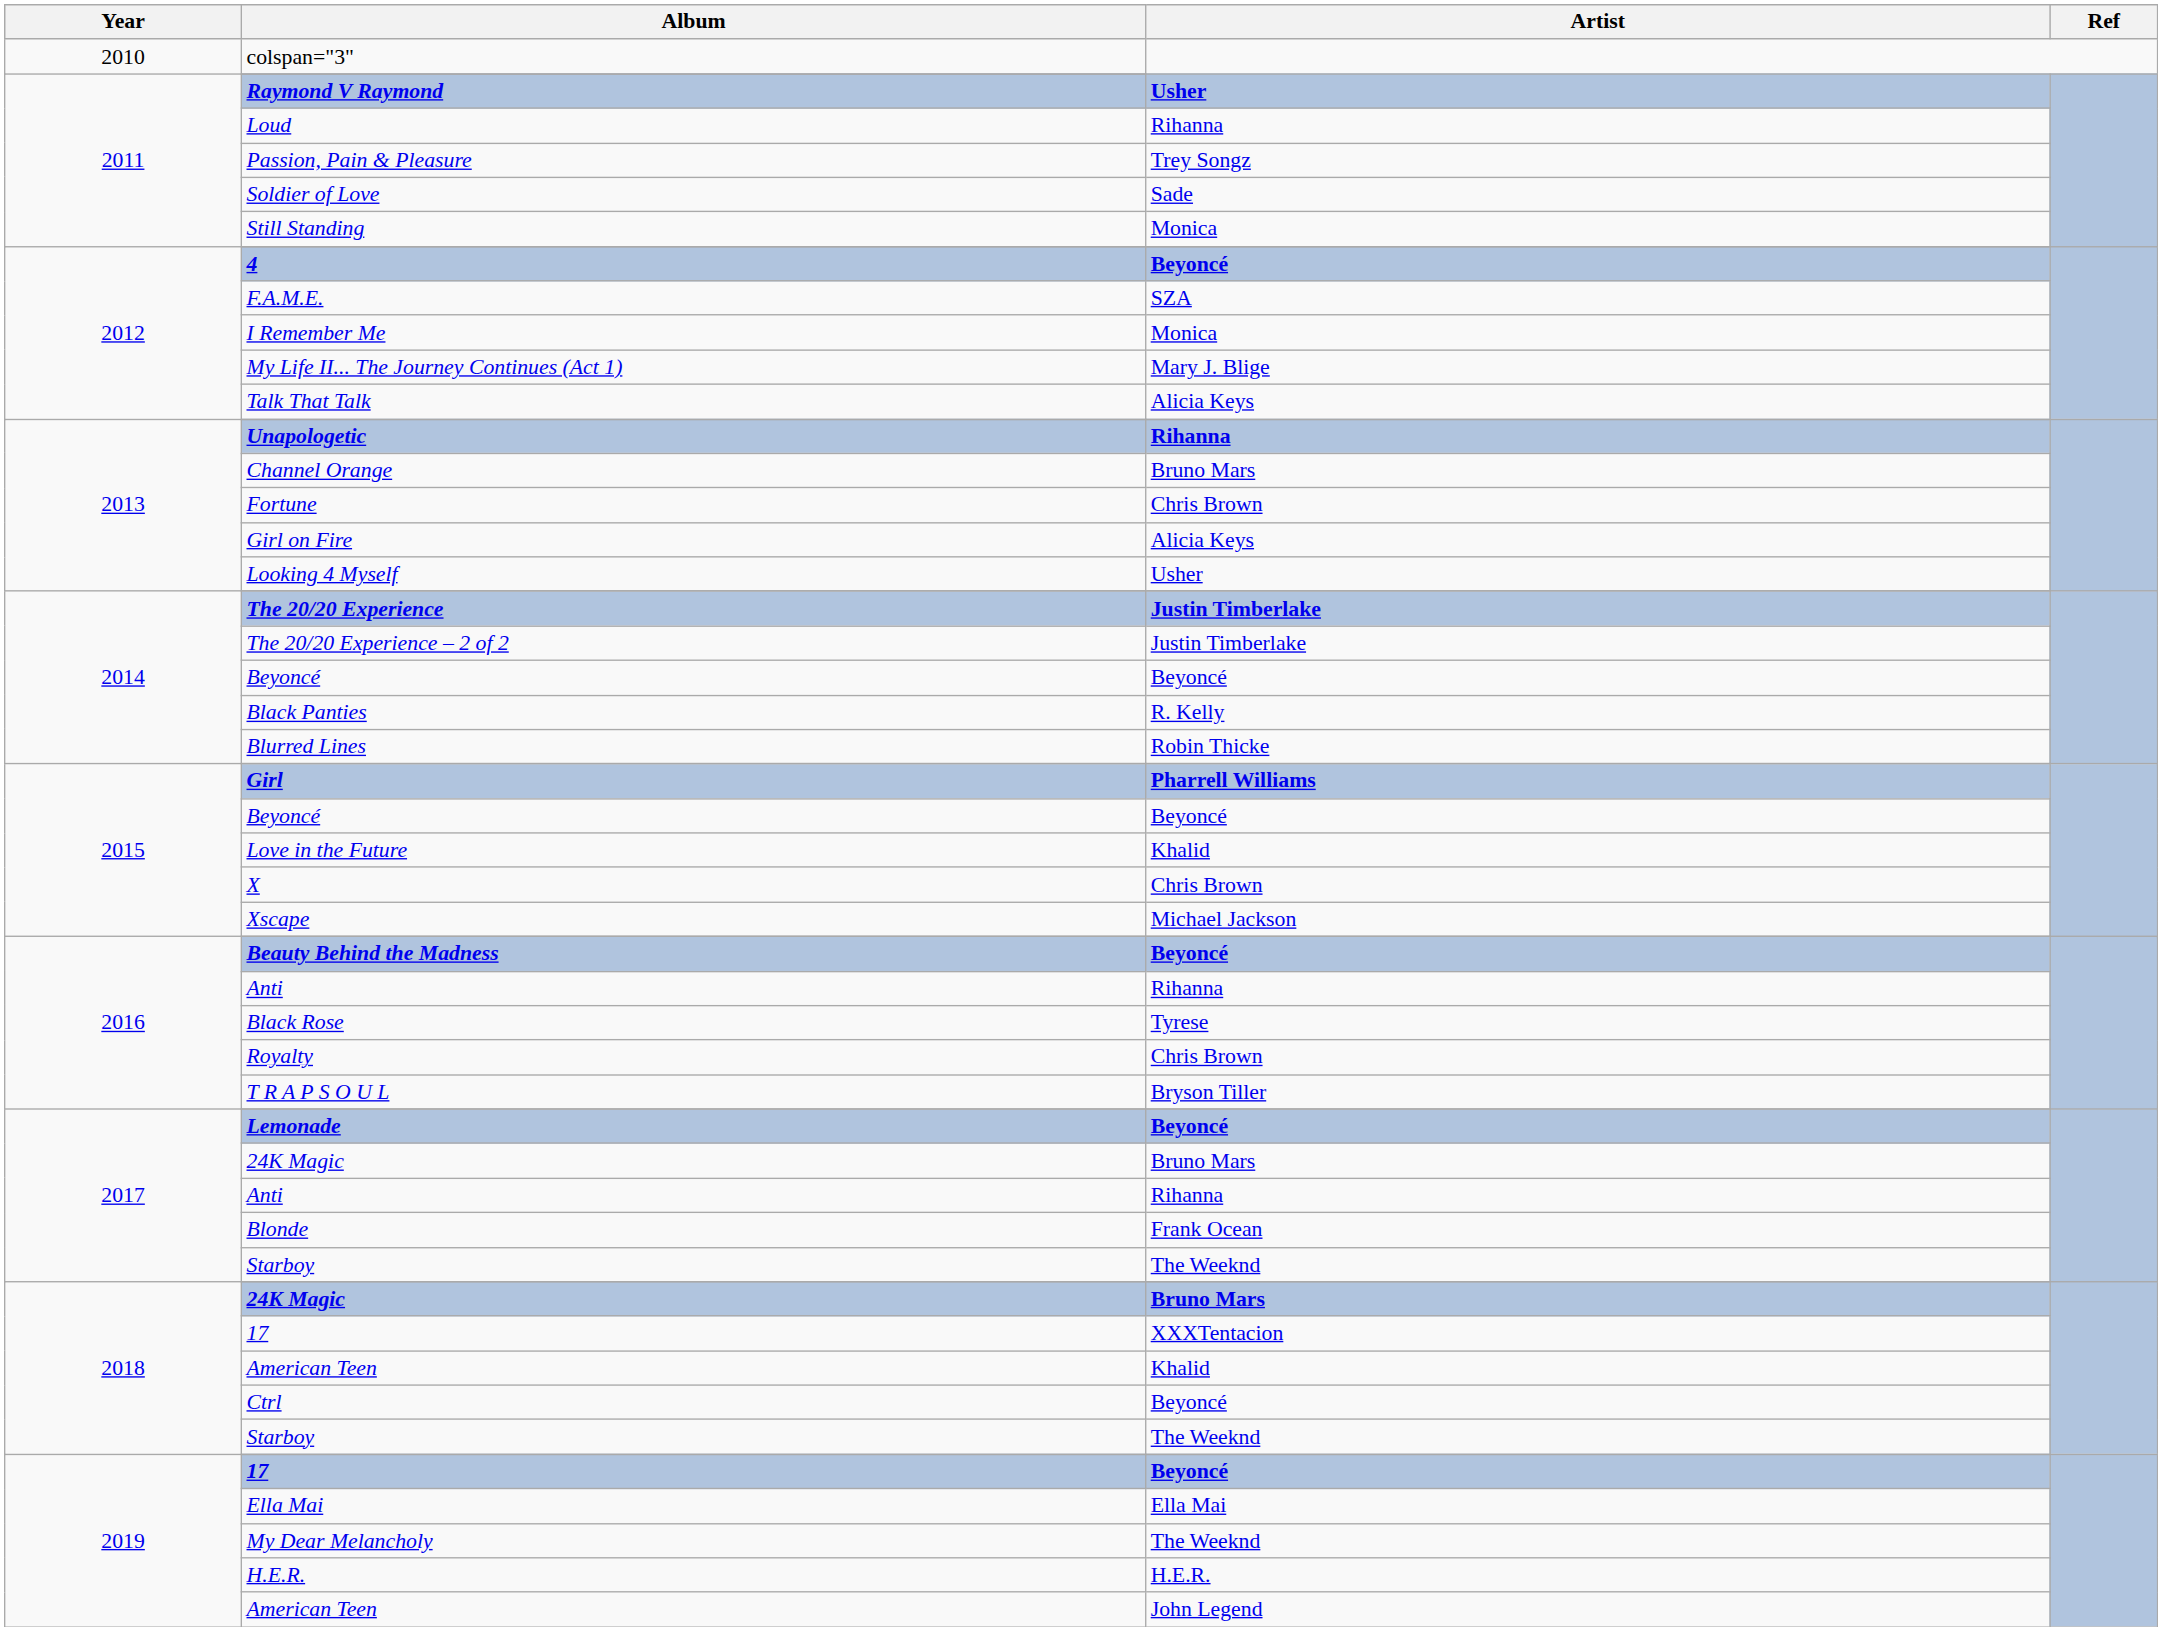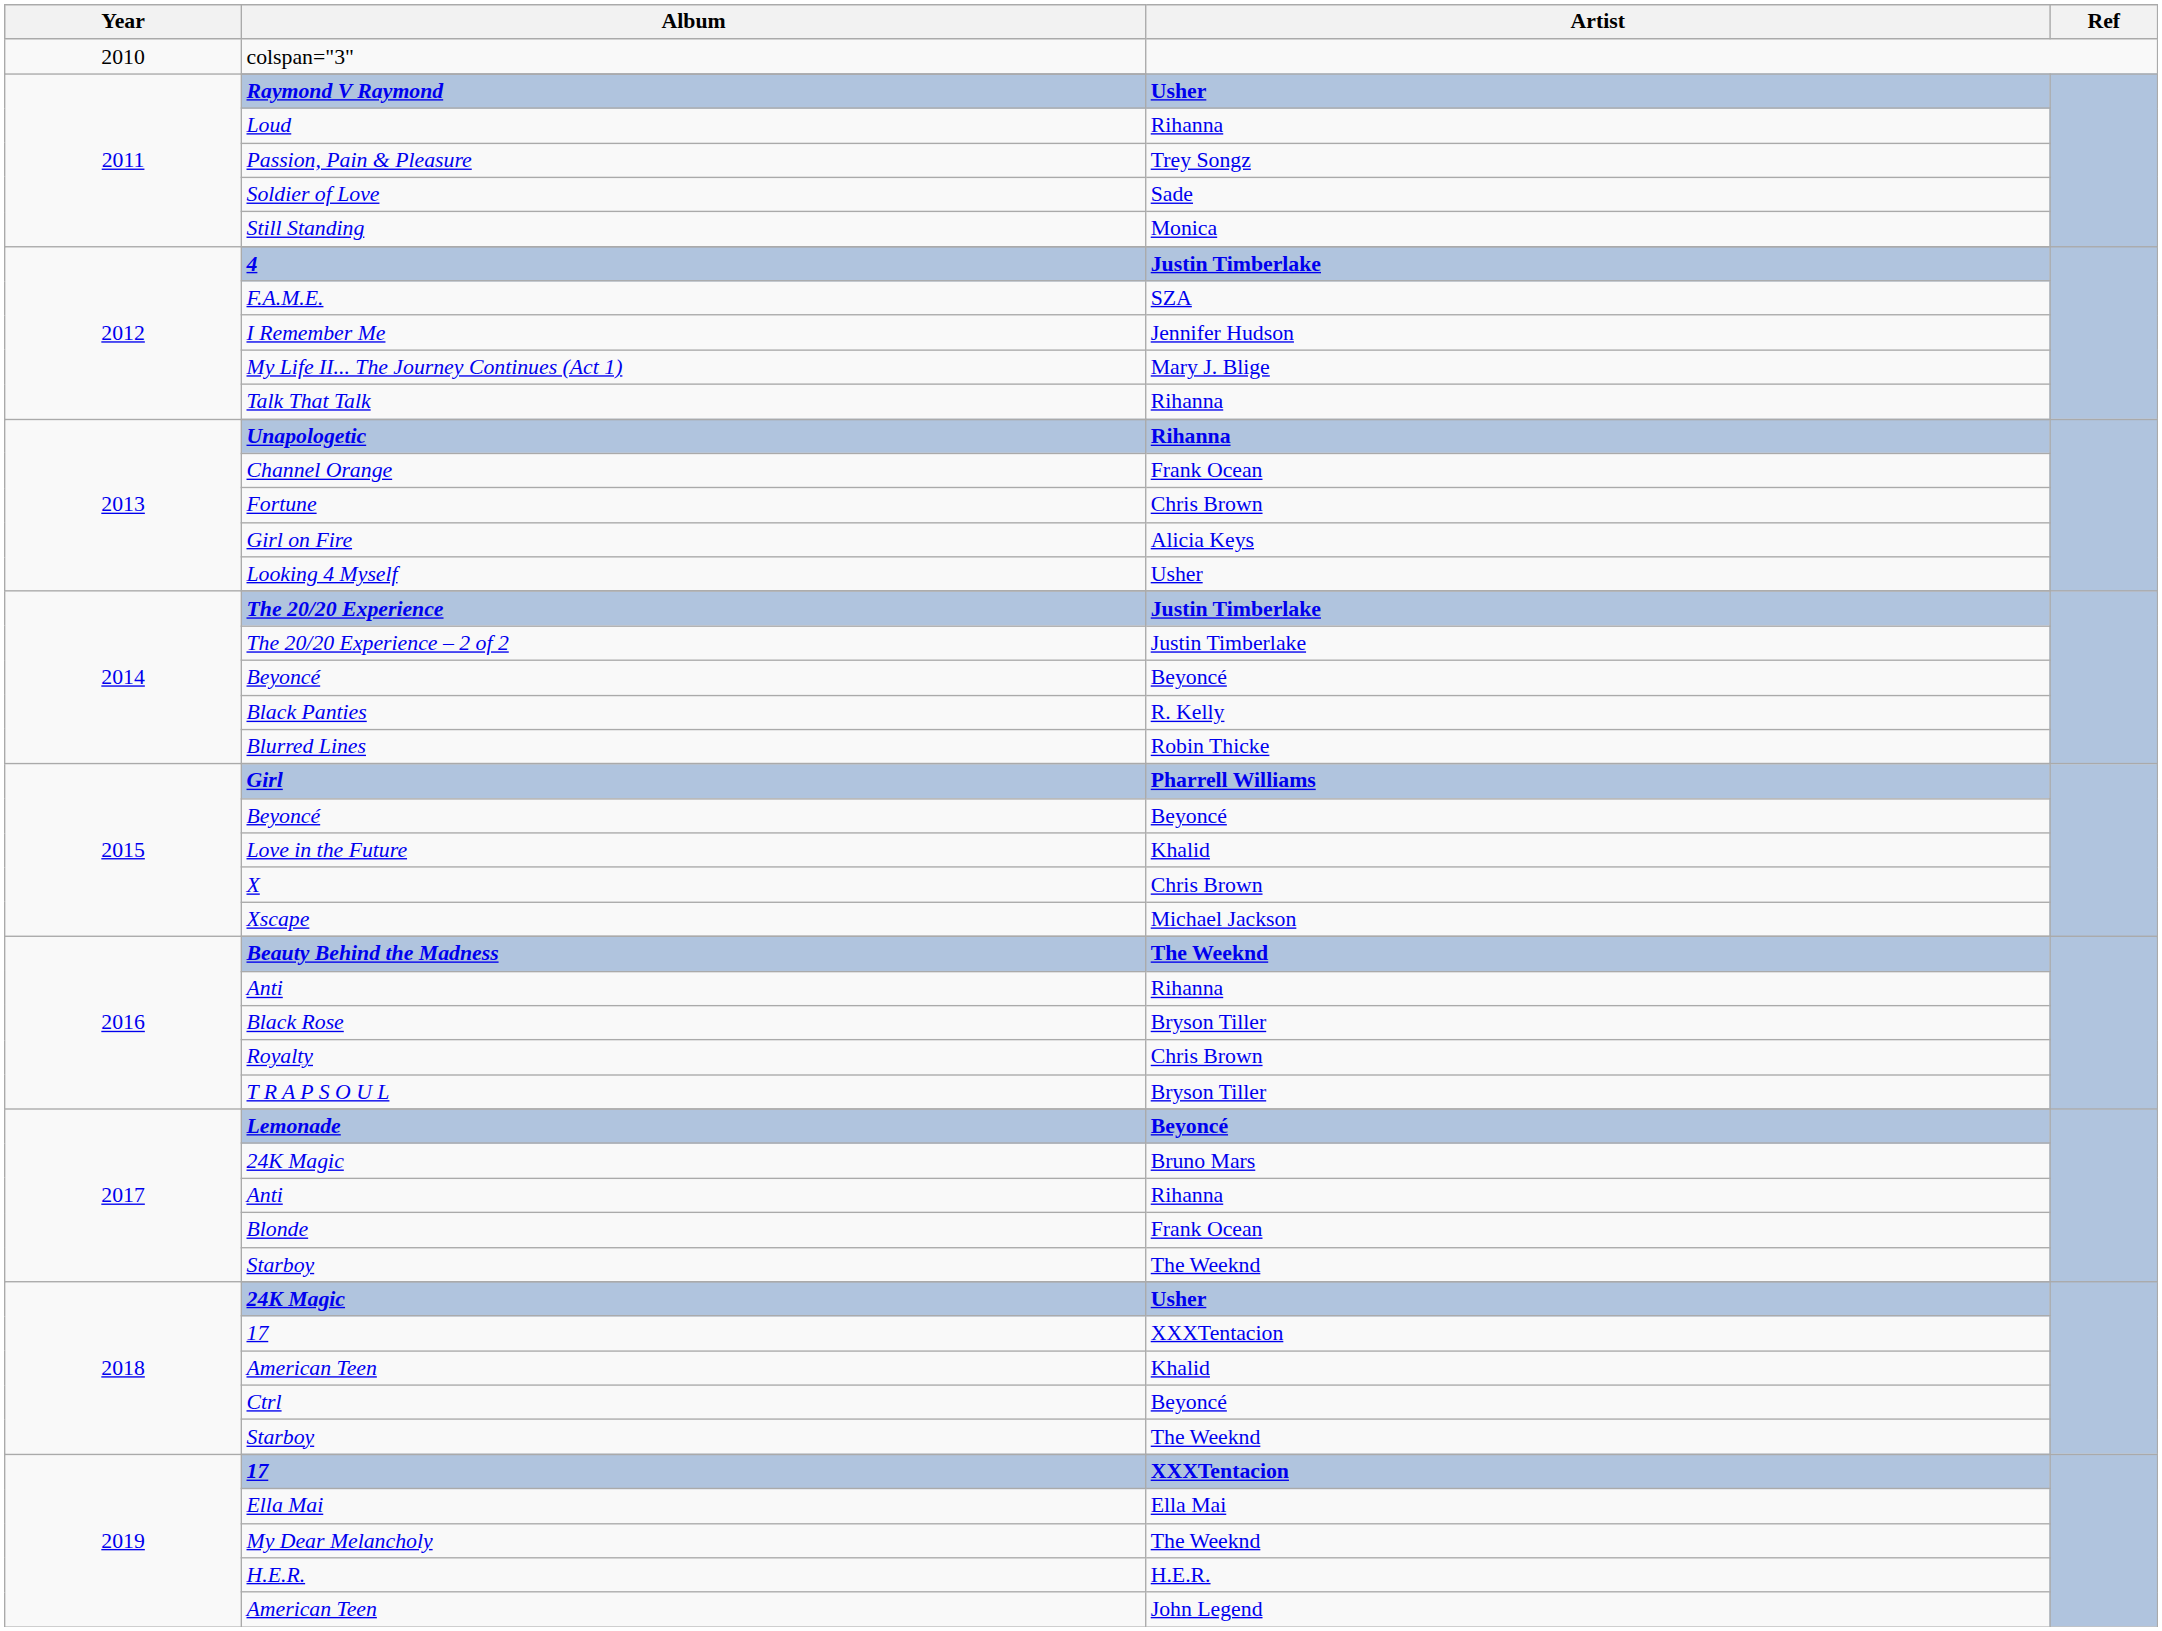(1189, 263) Beyoncé -> (1236, 263) Justin Timberlake
(1184, 332) Monica -> (1222, 332) Jennifer Hudson
(1202, 401) Alicia Keys -> (1187, 401) Rihanna
(1203, 470) Bruno Mars -> (1207, 470) Frank Ocean
(1189, 953) Beyoncé -> (1209, 953) The Weeknd
(1180, 1022) Tyrese -> (1208, 1022) Bryson Tiller
(1208, 1298) Bruno Mars -> (1179, 1298) Usher
(1189, 1471) Beyoncé -> (1220, 1471) XXXTentacion
